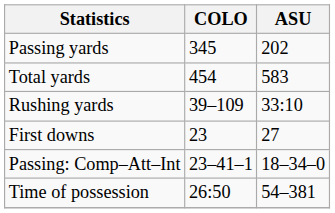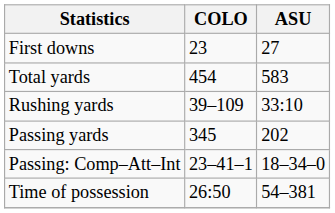rows swapped: (52, 134) <-> (59, 48)
